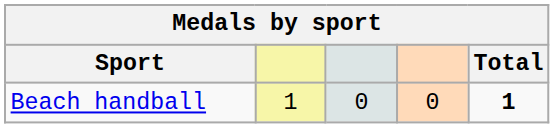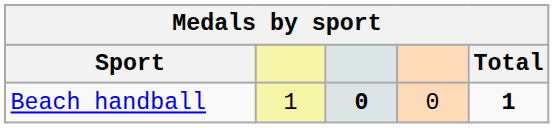(361, 102) normal -> (361, 102) bold
